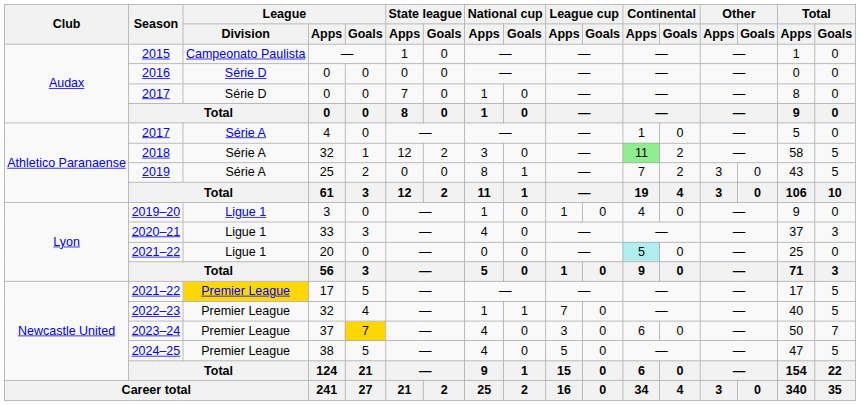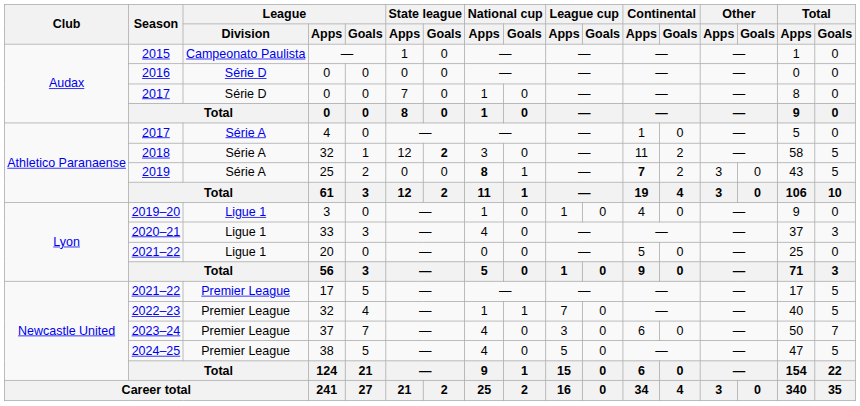(444, 152) normal -> (444, 152) bold
(641, 152) lightgreen background -> (641, 152) no background
(484, 172) normal -> (484, 172) bold
(641, 172) normal -> (641, 172) bold
(641, 251) paleturquoise background -> (641, 251) no background
(246, 291) gold background -> (246, 291) no background
(365, 331) gold background -> (365, 331) no background
